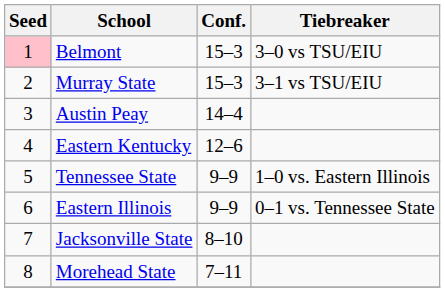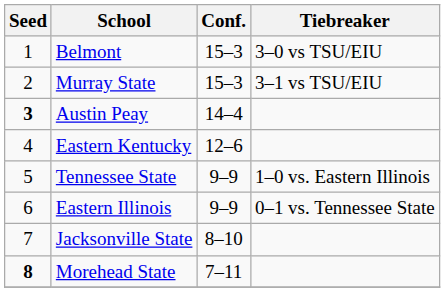(28, 51) pink background -> (28, 51) no background
(28, 114) normal -> (28, 114) bold
(28, 270) normal -> (28, 270) bold
